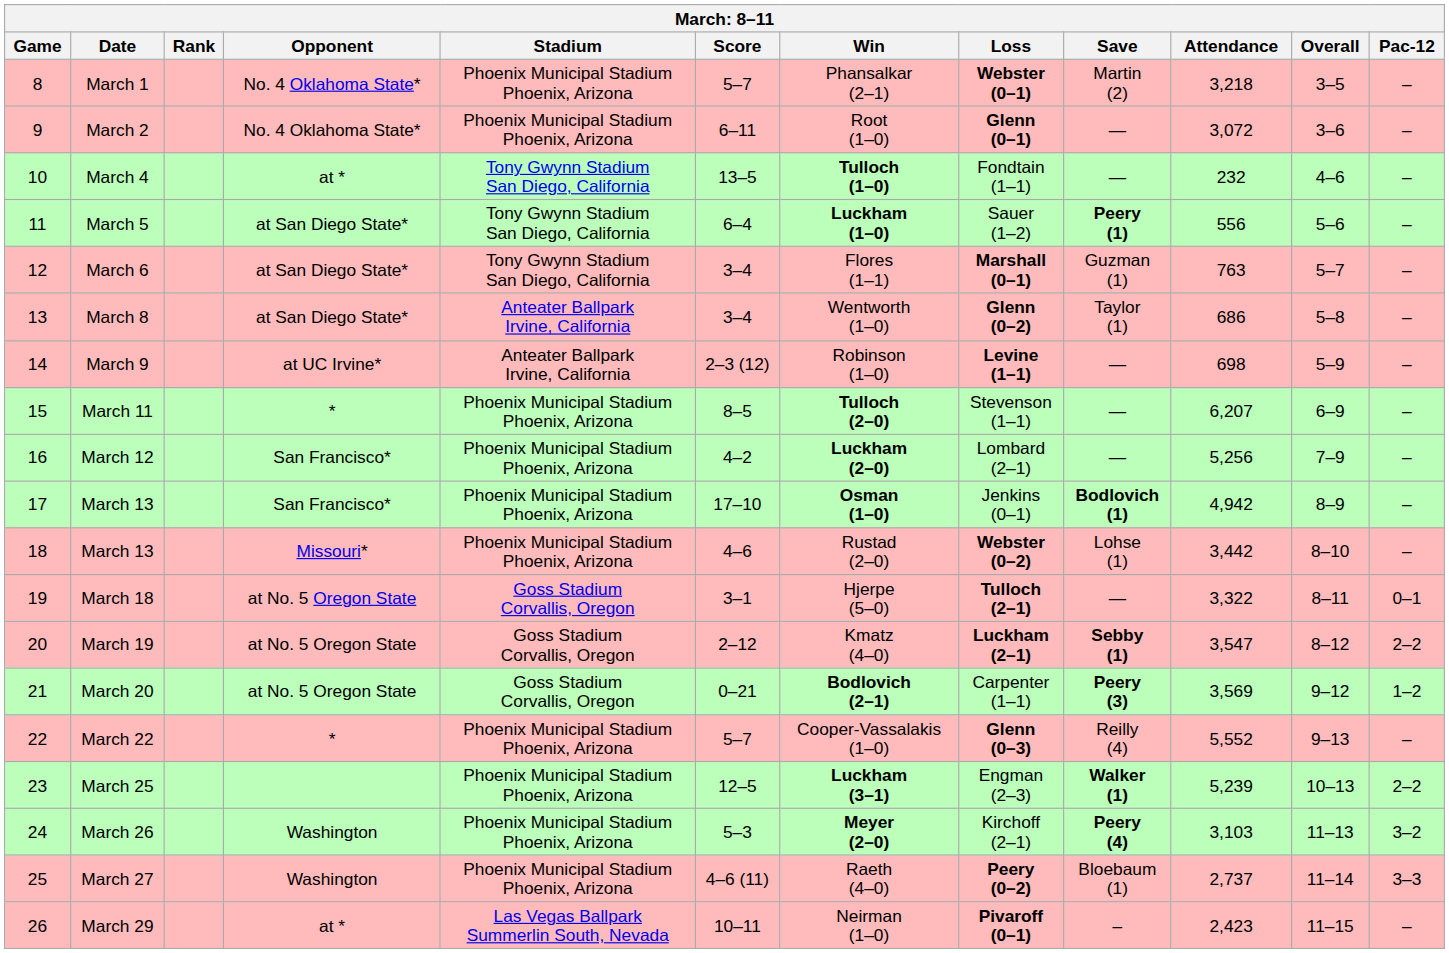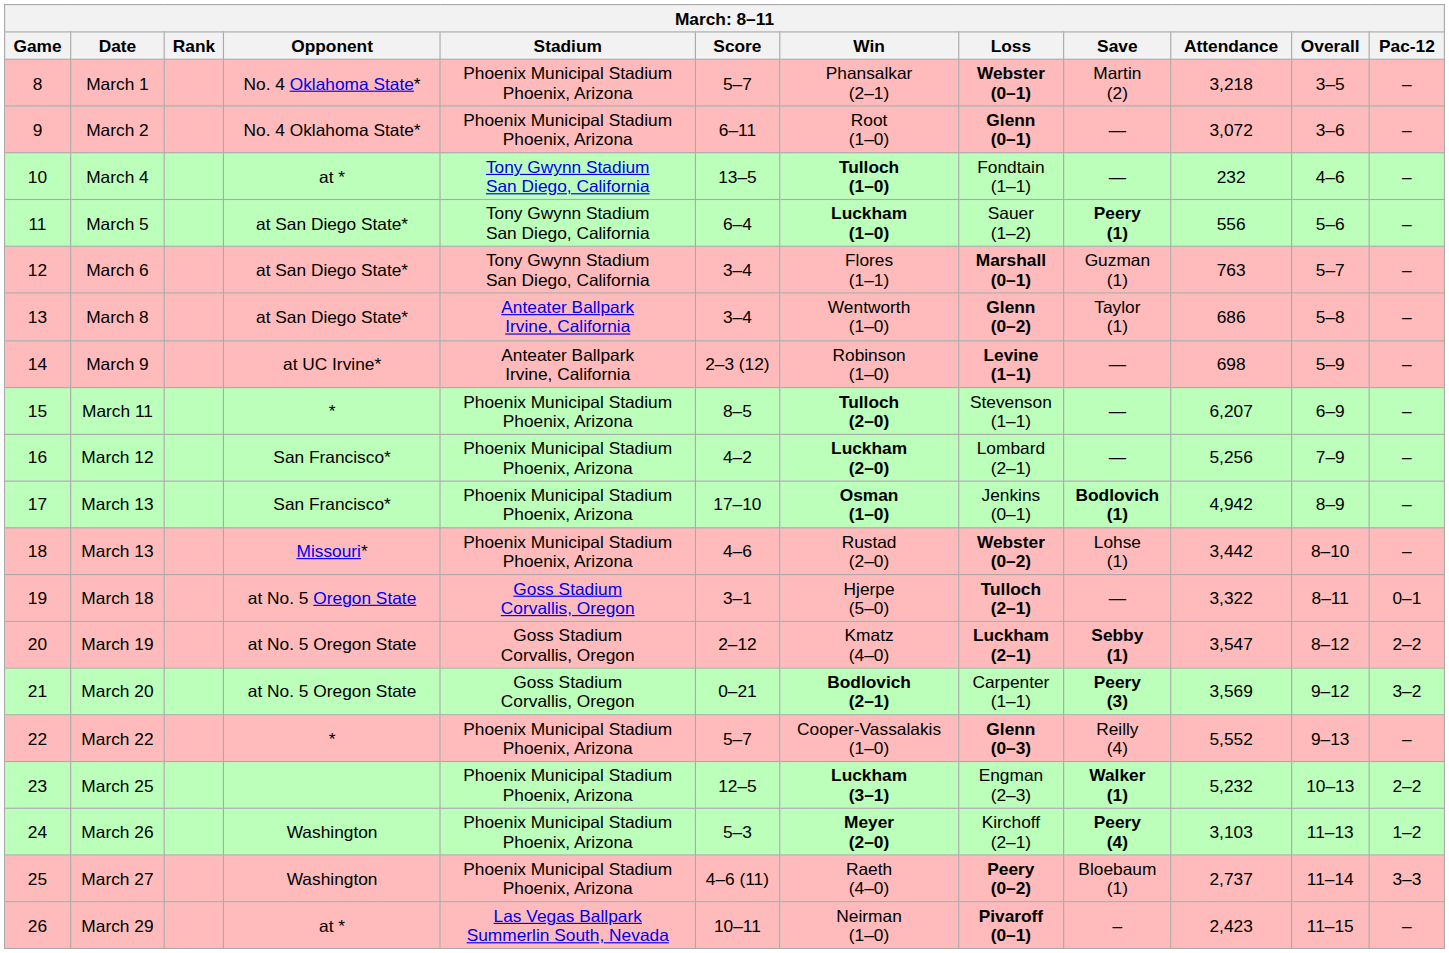(1407, 691) 1–2 -> (1407, 691) 3–2
(1231, 785) 5,239 -> (1231, 785) 5,232
(1407, 832) 3–2 -> (1407, 832) 1–2
